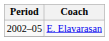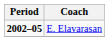(24, 28) normal -> (24, 28) bold
